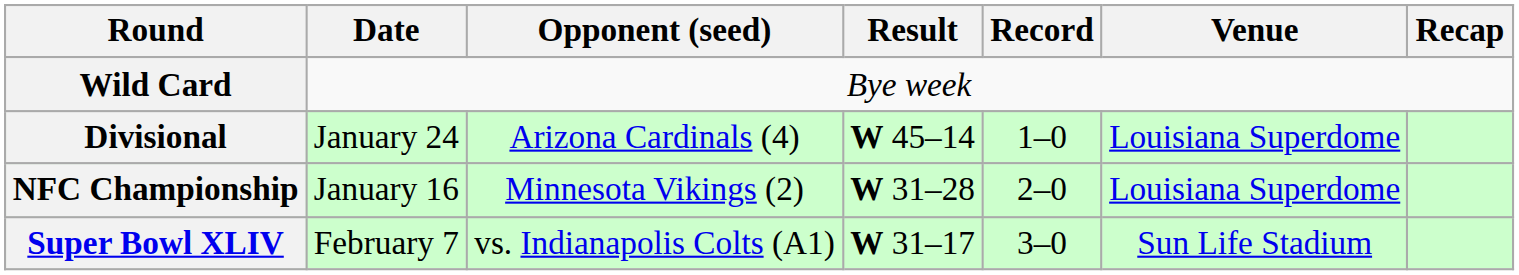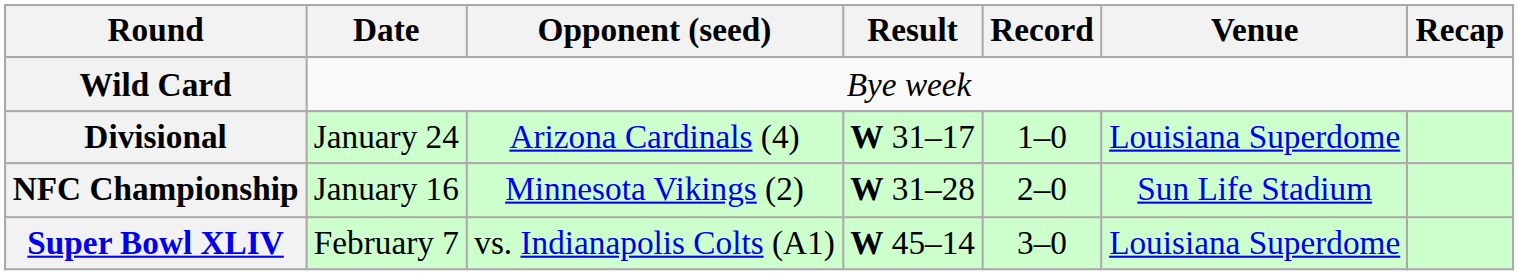(913, 136) W 45–14 -> (913, 136) W 31–17
(1255, 189) Louisiana Superdome -> (1255, 189) Sun Life Stadium
(913, 242) W 31–17 -> (913, 242) W 45–14
(1255, 242) Sun Life Stadium -> (1255, 242) Louisiana Superdome
